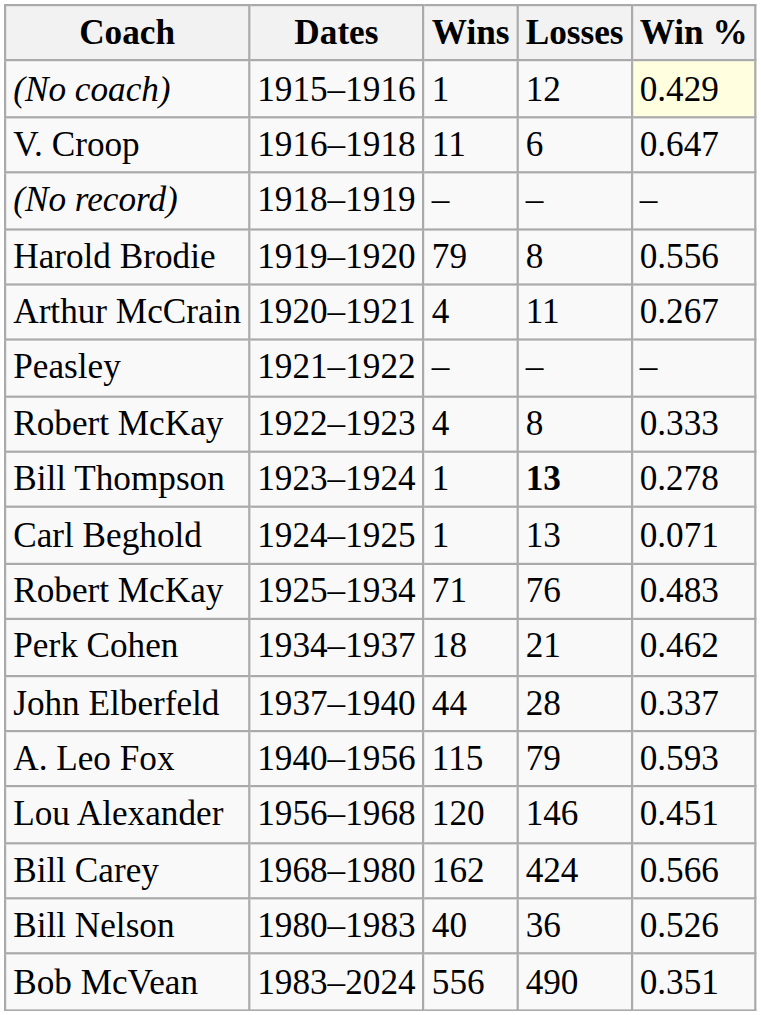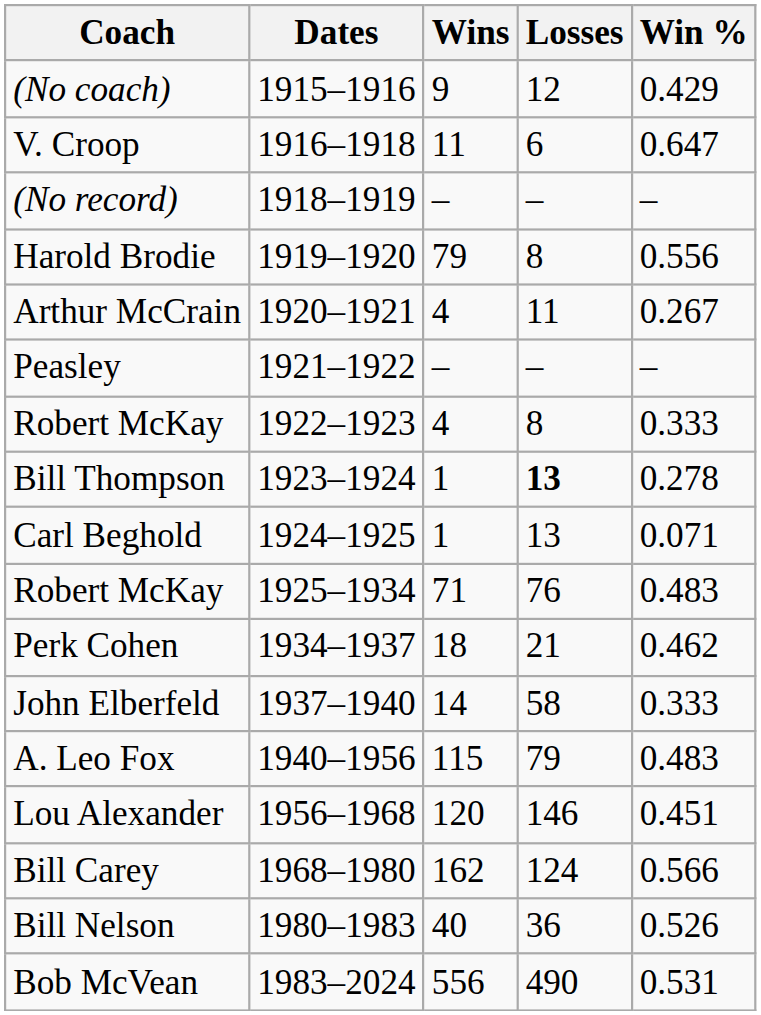(441, 88) 1 -> (441, 88) 9
(679, 88) lightyellow background -> (679, 88) no background
(449, 702) 44 -> (449, 702) 14
(543, 702) 28 -> (543, 702) 58
(679, 702) 0.337 -> (679, 702) 0.333
(679, 758) 0.593 -> (679, 758) 0.483
(552, 869) 424 -> (552, 869) 124
(679, 981) 0.351 -> (679, 981) 0.531
